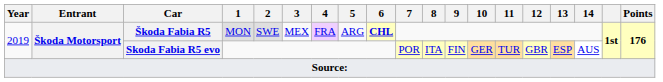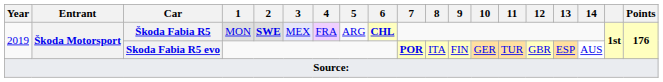(268, 31) normal -> (268, 31) bold
(297, 31) no background -> (298, 31) lavender background
(409, 49) normal -> (411, 49) bold
